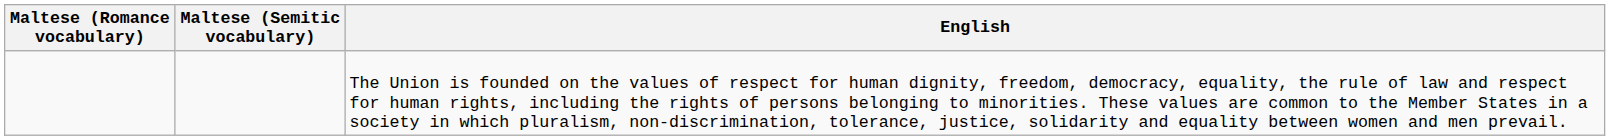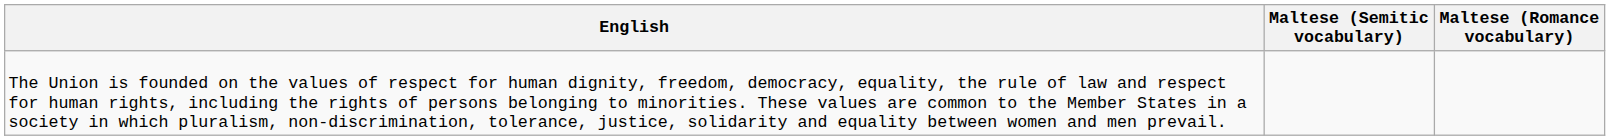columns swapped: (975, 28) <-> (90, 28)
